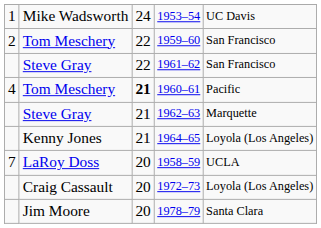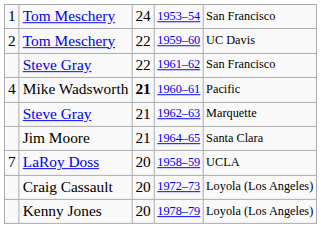(76, 16) Mike Wadsworth -> (69, 16) Tom Meschery
(231, 16) UC Davis -> (241, 16) San Francisco
(241, 41) San Francisco -> (231, 41) UC Davis
(69, 89) Tom Meschery -> (76, 89) Mike Wadsworth
(62, 138) Kenny Jones -> (56, 138) Jim Moore
(260, 138) Loyola (Los Angeles) -> (235, 138) Santa Clara
(56, 211) Jim Moore -> (62, 211) Kenny Jones
(235, 211) Santa Clara -> (260, 211) Loyola (Los Angeles)
